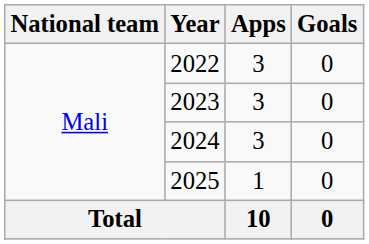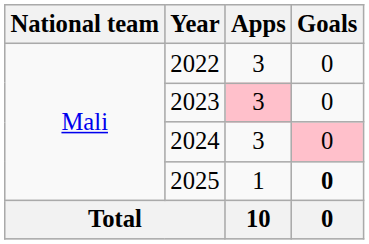(258, 102) no background -> (258, 102) pink background
(327, 141) no background -> (327, 141) pink background
(327, 180) normal -> (327, 180) bold
